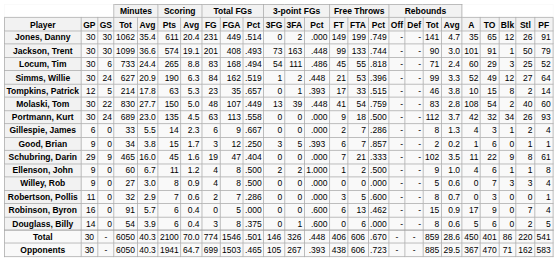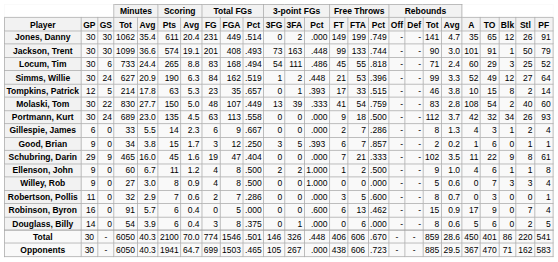(319, 104) .448 -> (319, 104) .333
(319, 184) .000 -> (317, 184) 1.000
(319, 224) .600 -> (319, 224) .000
(317, 250) .393 -> (319, 250) .000
